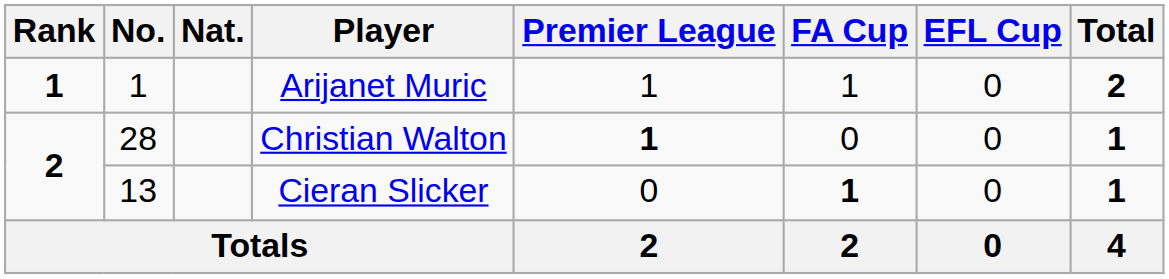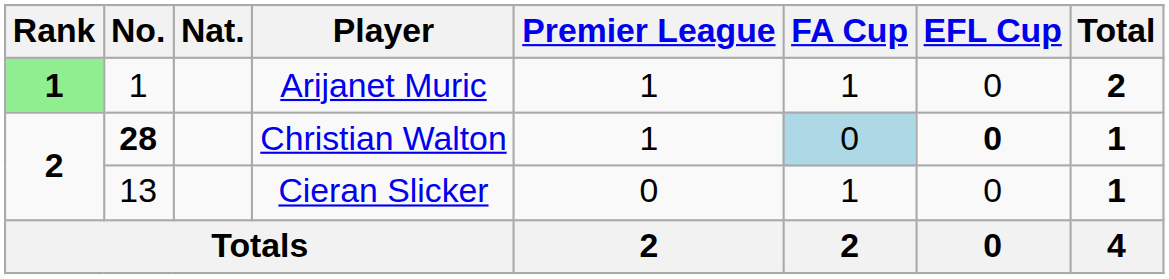(54, 84) no background -> (54, 84) lightgreen background
(138, 138) normal -> (138, 138) bold
(649, 138) bold -> (649, 138) normal
(850, 138) no background -> (850, 138) lightblue background
(993, 138) normal -> (993, 138) bold
(850, 191) bold -> (850, 191) normal
